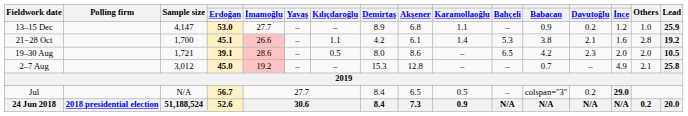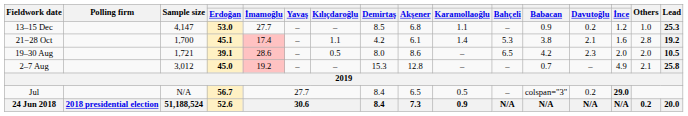(379, 27) 8.9 -> (379, 27) 8.5
(672, 27) 25.9 -> (672, 27) 25.3
(264, 40) 26.6 -> (264, 40) 17.4
